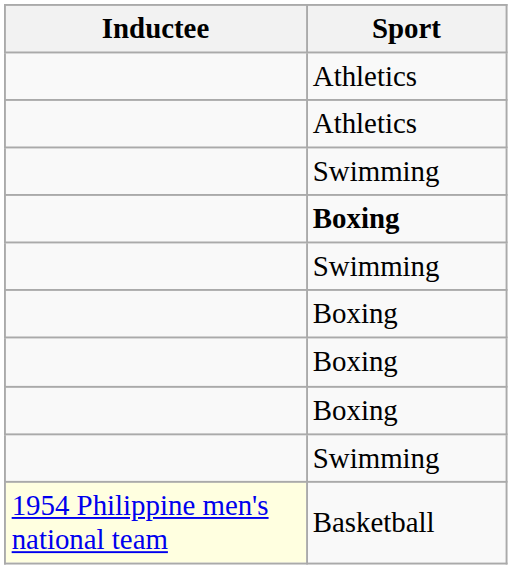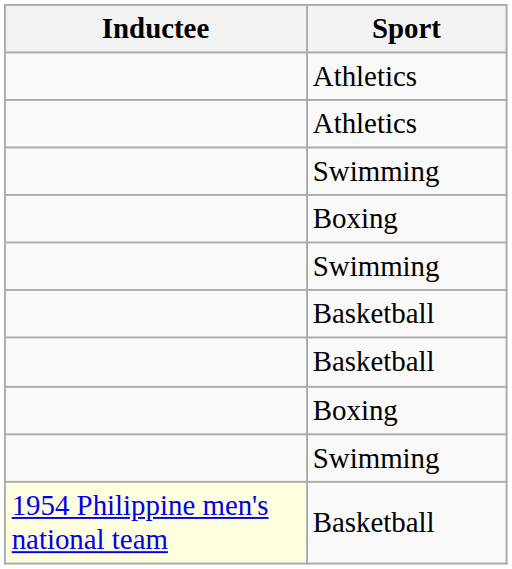(356, 218) bold -> (355, 218) normal
(355, 314) Boxing -> (374, 314) Basketball
(355, 361) Boxing -> (374, 361) Basketball
